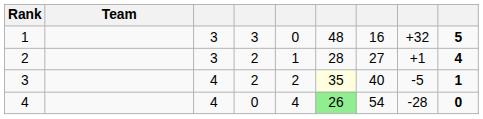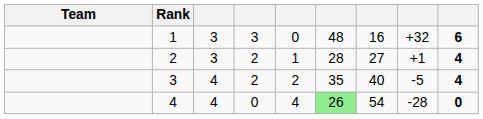columns swapped: (25, 15) <-> (119, 15)
(458, 37) 5 -> (458, 37) 6
(336, 80) lightyellow background -> (336, 80) no background
(458, 80) 1 -> (458, 80) 4
